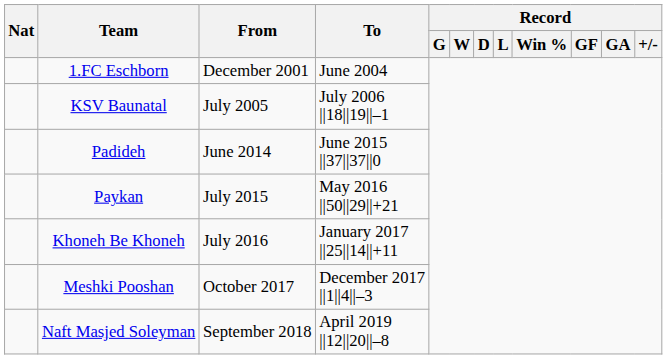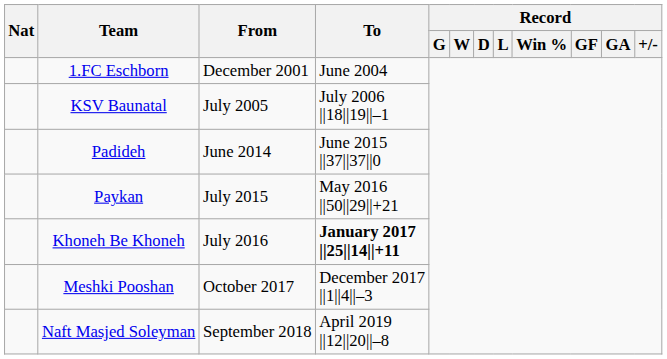(364, 241) normal -> (368, 241) bold
